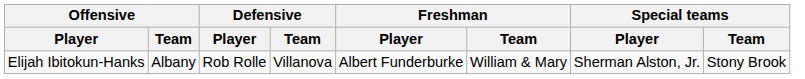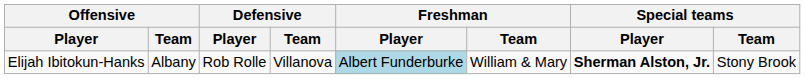(401, 62) no background -> (401, 62) lightblue background
(637, 62) normal -> (642, 62) bold
